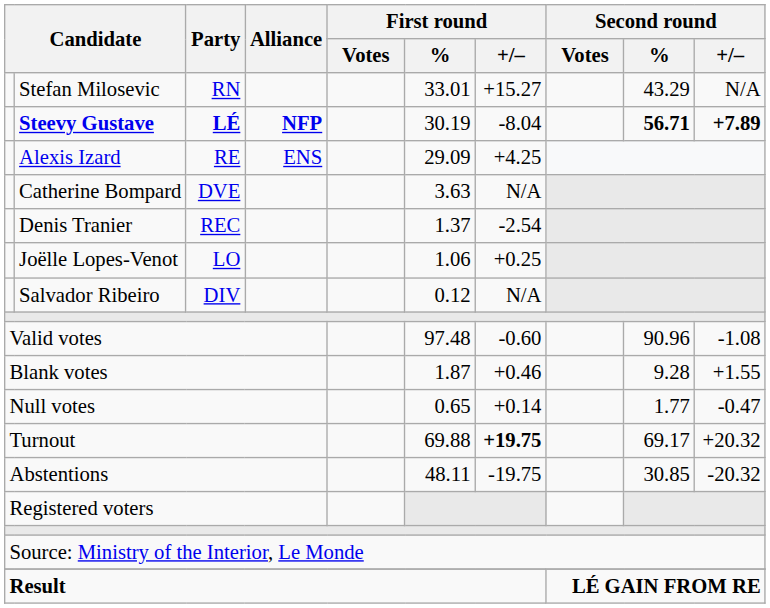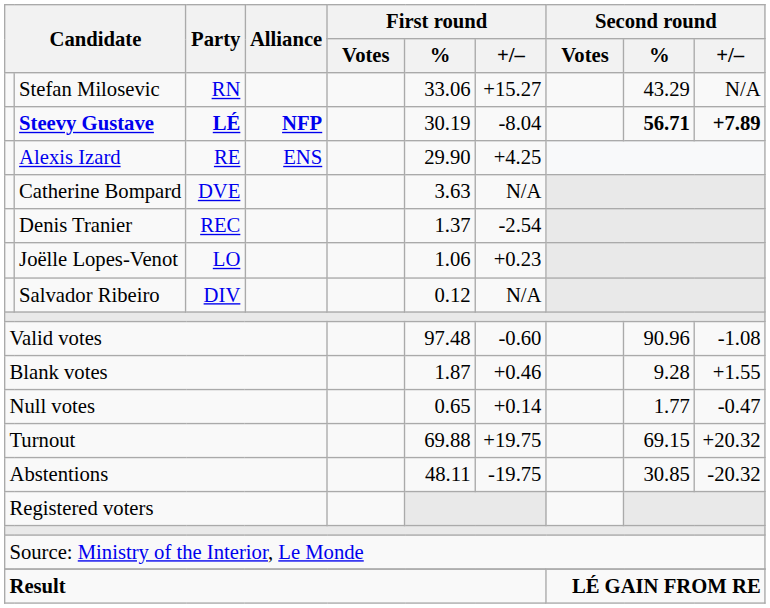(447, 89) 33.01 -> (447, 89) 33.06
(447, 158) 29.09 -> (447, 158) 29.90
(518, 260) +0.25 -> (518, 260) +0.23
(512, 440) bold -> (512, 440) normal
(667, 440) 69.17 -> (667, 440) 69.15
